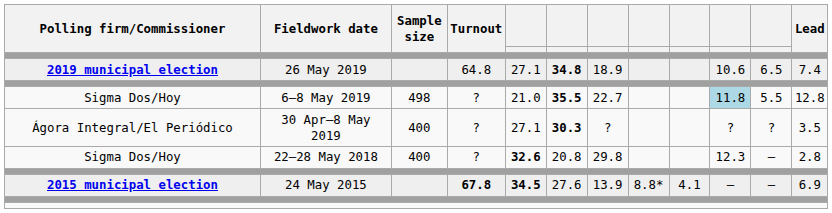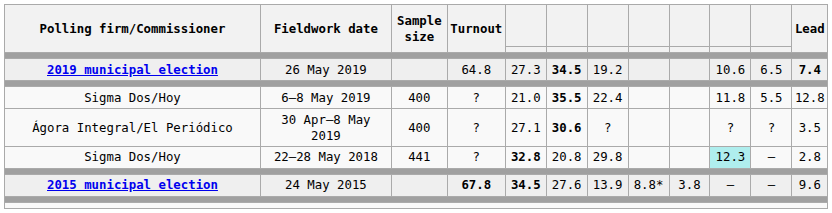(526, 70) 27.1 -> (526, 70) 27.3
(567, 70) 34.8 -> (567, 70) 34.5
(608, 70) 18.9 -> (608, 70) 19.2
(810, 70) normal -> (810, 70) bold
(419, 98) 498 -> (419, 98) 400
(608, 98) 22.7 -> (608, 98) 22.4
(730, 98) lightblue background -> (730, 98) no background
(567, 128) 30.3 -> (567, 128) 30.6
(419, 157) 400 -> (419, 157) 441
(526, 157) 32.6 -> (526, 157) 32.8
(730, 157) no background -> (730, 157) paleturquoise background
(689, 185) 4.1 -> (689, 185) 3.8
(810, 185) 6.9 -> (810, 185) 9.6
